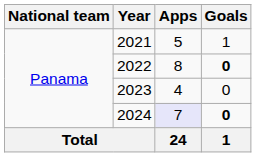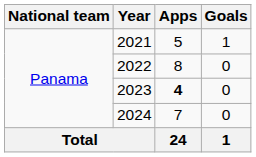(226, 66) bold -> (226, 66) normal
(178, 90) normal -> (178, 90) bold
(178, 115) lavender background -> (178, 115) no background
(226, 115) bold -> (226, 115) normal
